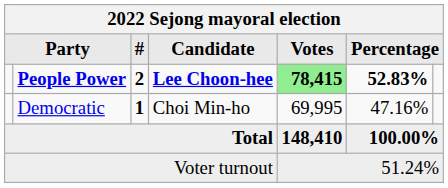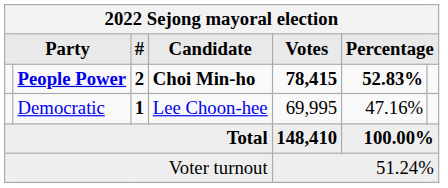(213, 78) Lee Choon-hee -> (204, 78) Choi Min-ho
(317, 78) lightgreen background -> (311, 78) no background
(201, 108) Choi Min-ho -> (210, 108) Lee Choon-hee
